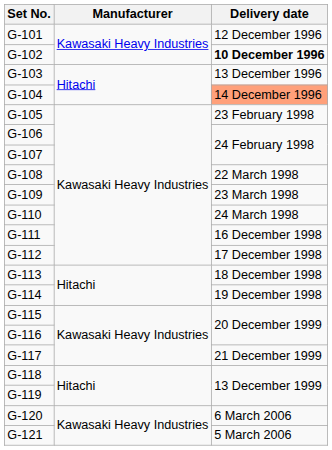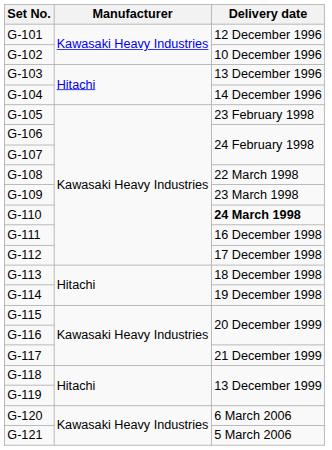(269, 54) bold -> (268, 54) normal
(268, 94) lightsalmon background -> (268, 94) no background
(256, 214) normal -> (257, 214) bold
